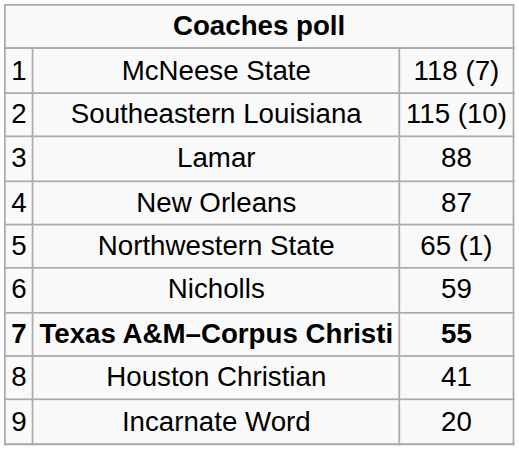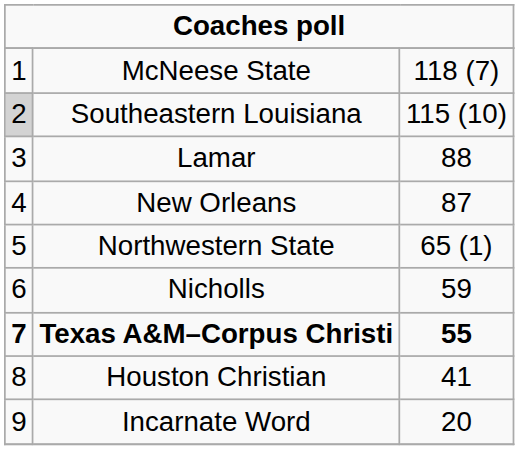(19, 114) no background -> (19, 114) lightgrey background
